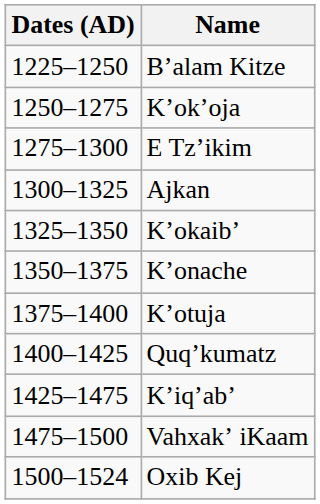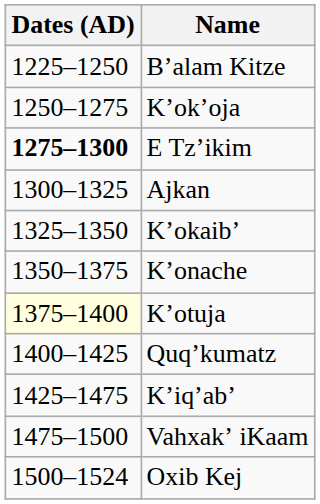(70, 148) normal -> (70, 148) bold
(70, 312) no background -> (70, 312) lightyellow background
